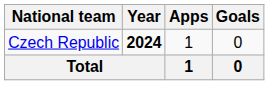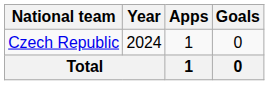(144, 42) bold -> (144, 42) normal
